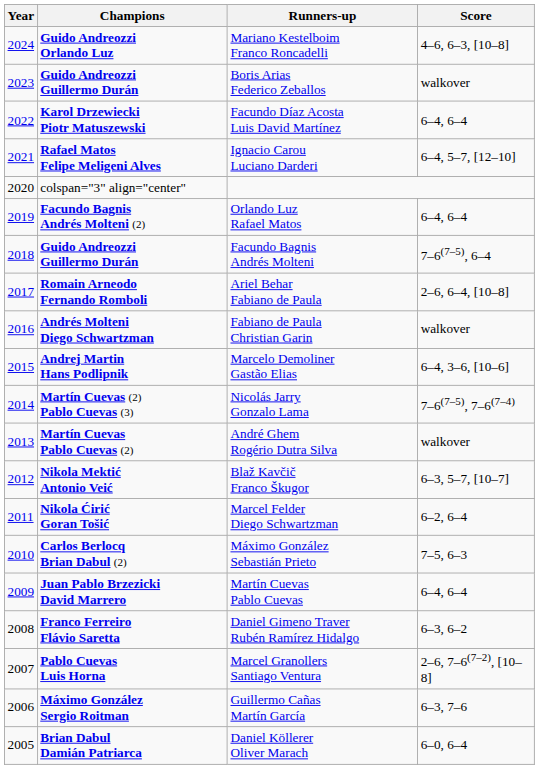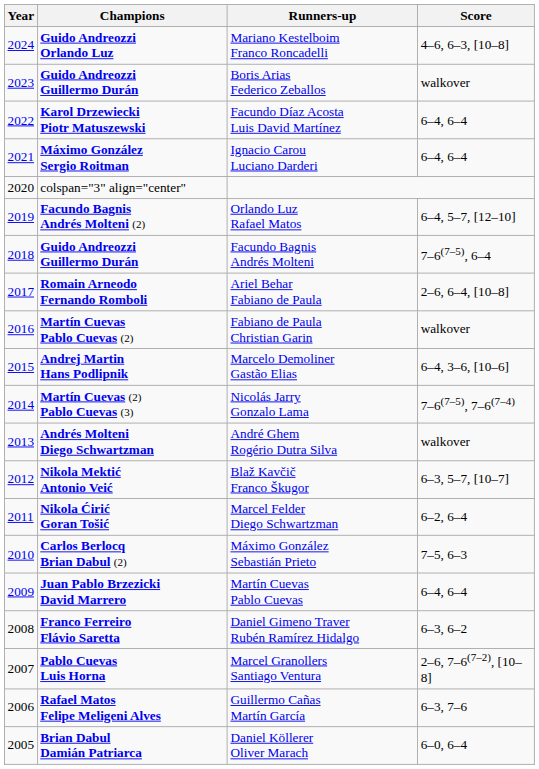(101, 157) Rafael Matos Felipe Meligeni Alves -> (92, 157) Máximo González Sergio Roitman
(468, 157) 6–4, 5–7, [12–10] -> (444, 157) 6–4, 6–4
(444, 217) 6–4, 6–4 -> (468, 217) 6–4, 5–7, [12–10]
(97, 329) Andrés Molteni Diego Schwartzman -> (87, 329) Martín Cuevas Pablo Cuevas (2)
(87, 442) Martín Cuevas Pablo Cuevas (2) -> (97, 442) Andrés Molteni Diego Schwartzman
(92, 708) Máximo González Sergio Roitman -> (101, 708) Rafael Matos Felipe Meligeni Alves
